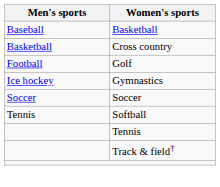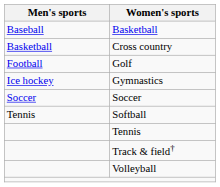+ row: (134, 168)
